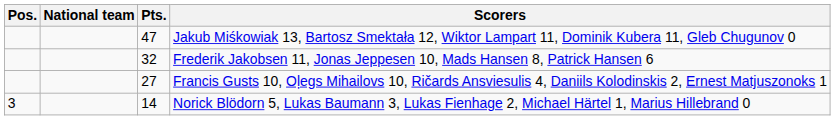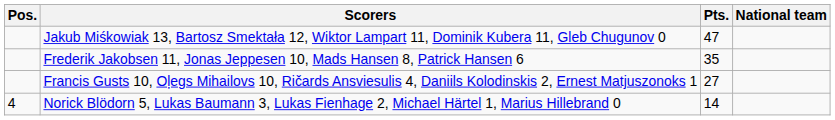columns swapped: (89, 15) <-> (500, 15)
(149, 59) 32 -> (711, 59) 35
(12, 103) 3 -> (12, 103) 4
